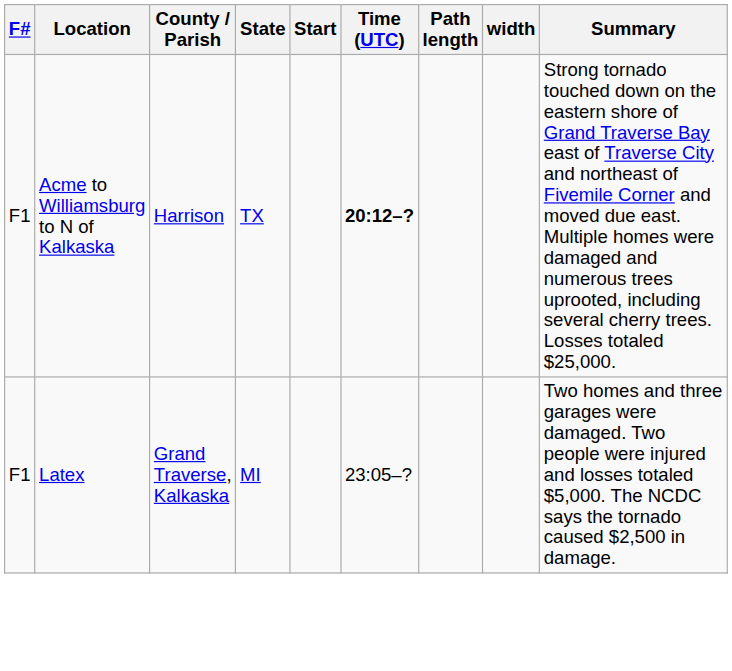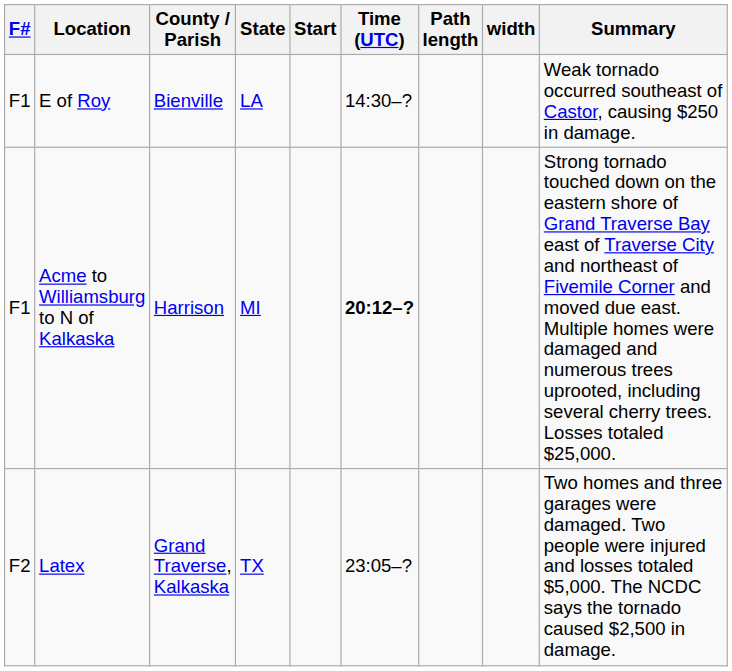+ row: (75, 100)
(252, 215) TX -> (250, 307) MI
(20, 474) F1 -> (20, 566) F2
(250, 474) MI -> (252, 566) TX
